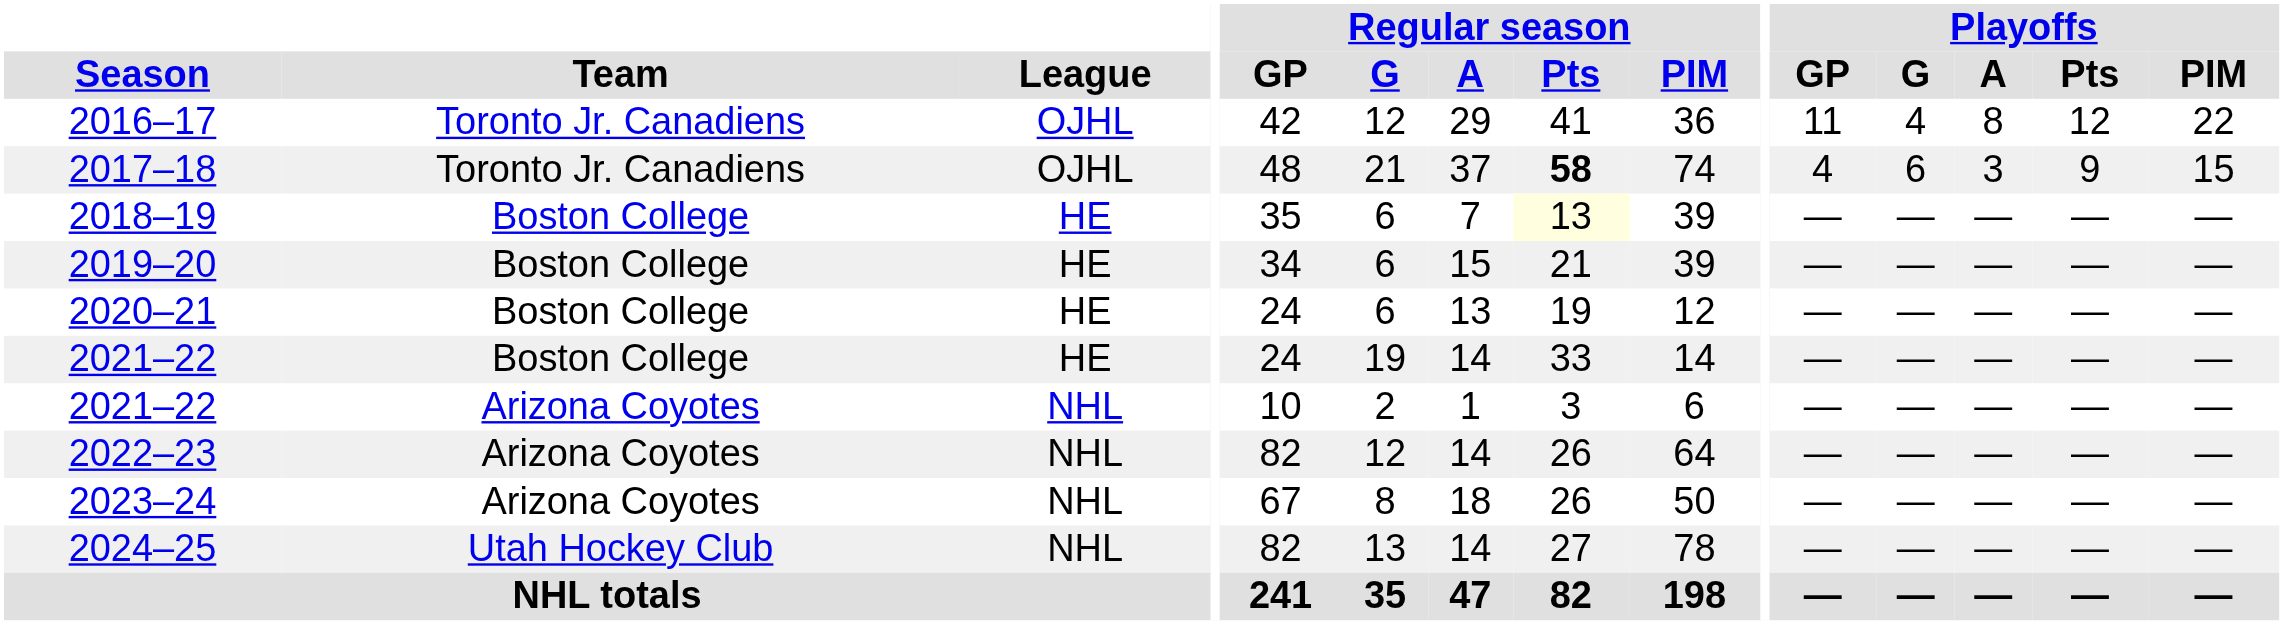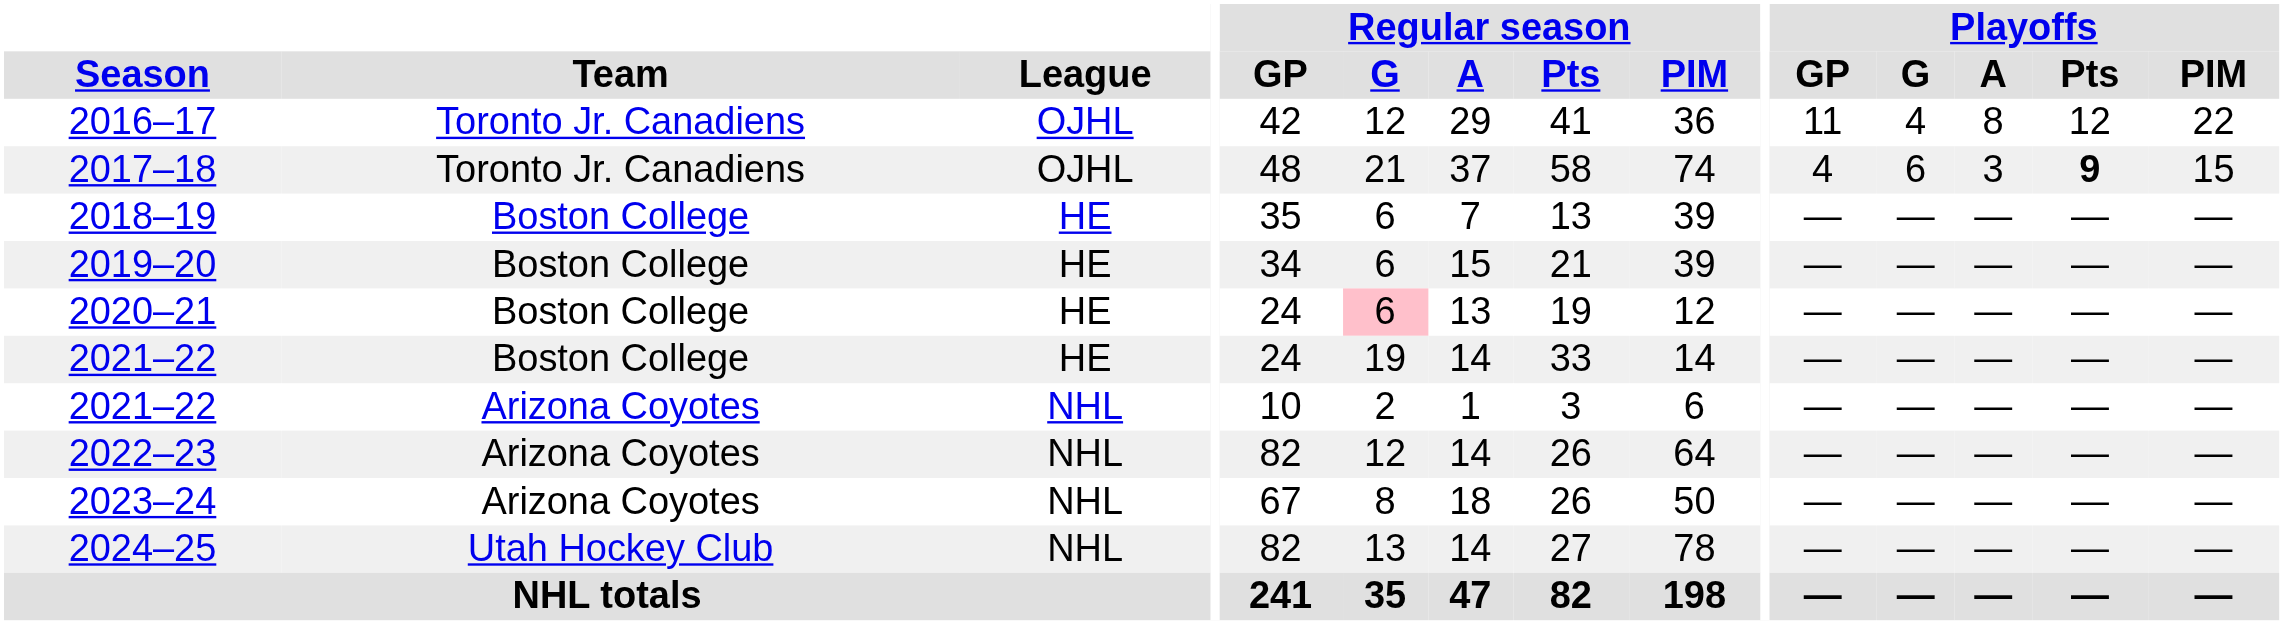(1571, 169) bold -> (1571, 169) normal
(2090, 169) normal -> (2090, 169) bold
(1571, 216) lightyellow background -> (1571, 216) no background
(1385, 311) no background -> (1385, 311) pink background
